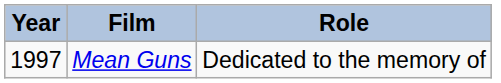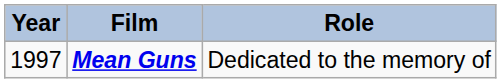(132, 60) normal -> (134, 60) bold
